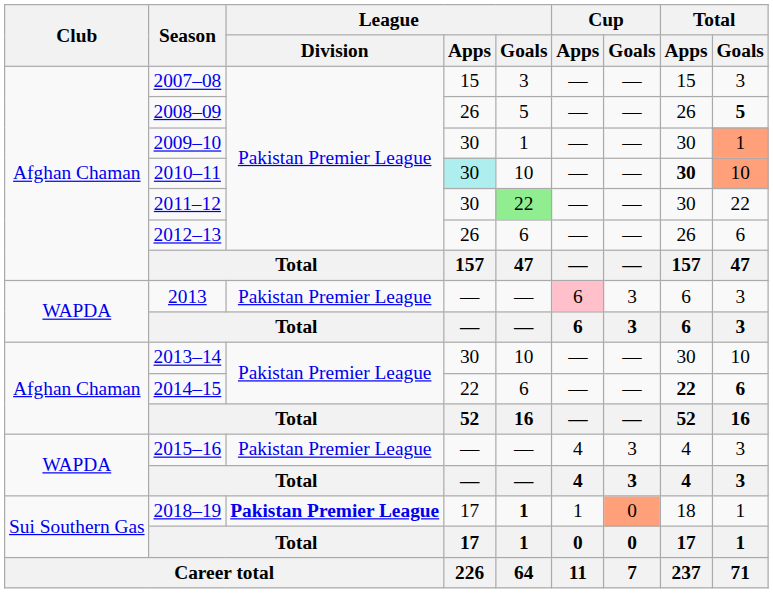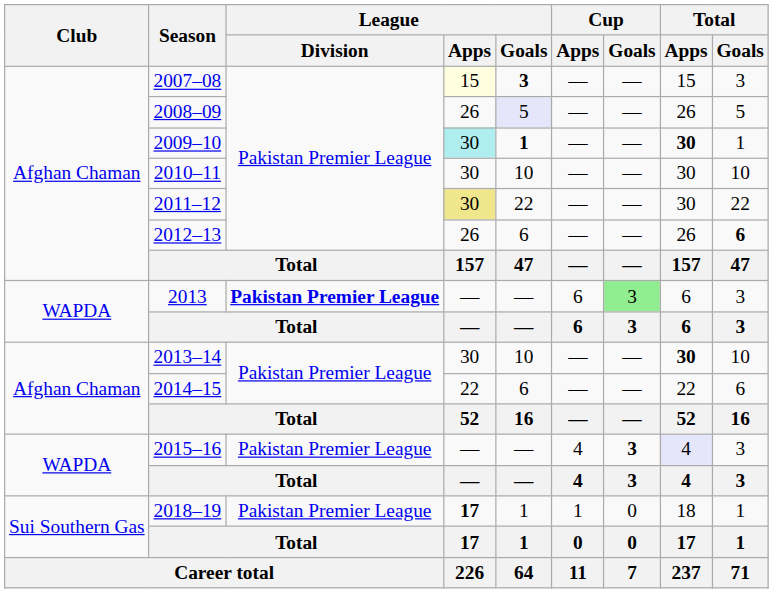(470, 81) no background -> (470, 81) lightyellow background
(524, 81) normal -> (524, 81) bold
(524, 111) no background -> (524, 111) lavender background
(740, 111) bold -> (740, 111) normal
(470, 142) no background -> (470, 142) paleturquoise background
(524, 142) normal -> (524, 142) bold
(686, 142) normal -> (686, 142) bold
(740, 142) lightsalmon background -> (740, 142) no background
(470, 173) paleturquoise background -> (470, 173) no background
(686, 173) bold -> (686, 173) normal
(740, 173) lightsalmon background -> (740, 173) no background
(470, 204) no background -> (470, 204) khaki background
(524, 204) lightgreen background -> (524, 204) no background
(740, 234) normal -> (740, 234) bold
(335, 296) normal -> (335, 296) bold
(578, 296) pink background -> (578, 296) no background
(632, 296) no background -> (632, 296) lightgreen background
(686, 357) normal -> (686, 357) bold
(686, 388) bold -> (686, 388) normal
(740, 388) bold -> (740, 388) normal
(632, 449) normal -> (632, 449) bold
(686, 449) no background -> (686, 449) lavender background
(335, 511) bold -> (335, 511) normal
(470, 511) normal -> (470, 511) bold
(524, 511) bold -> (524, 511) normal
(632, 511) lightsalmon background -> (632, 511) no background
